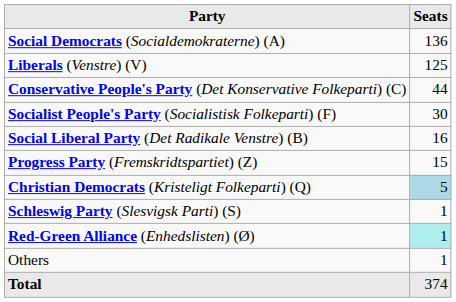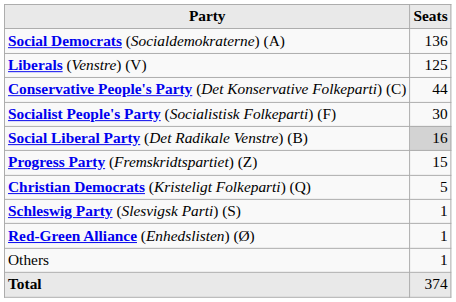(440, 138) no background -> (440, 138) lightgrey background
(444, 187) lightblue background -> (444, 187) no background
(444, 235) paleturquoise background -> (444, 235) no background
